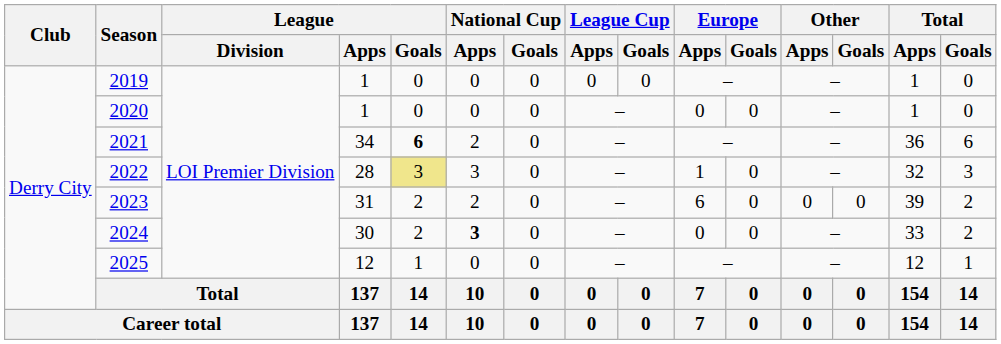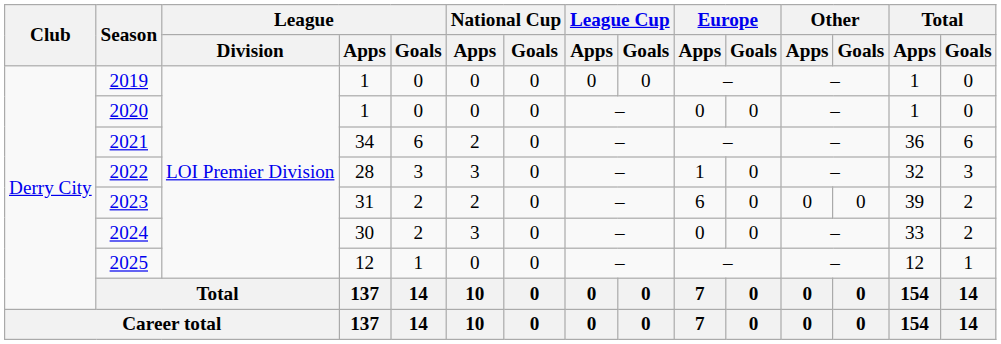(418, 141) bold -> (418, 141) normal
(418, 171) khaki background -> (418, 171) no background
(475, 232) bold -> (475, 232) normal
